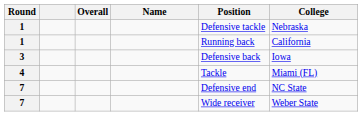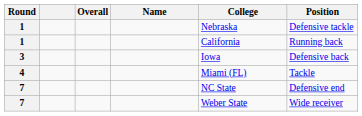columns swapped: (234, 12) <-> (314, 12)
